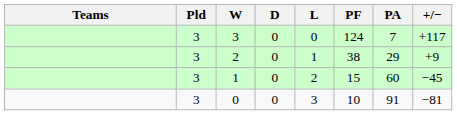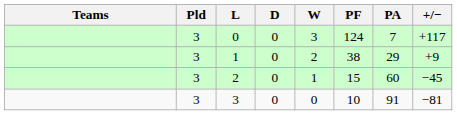columns swapped: (236, 15) <-> (314, 15)
